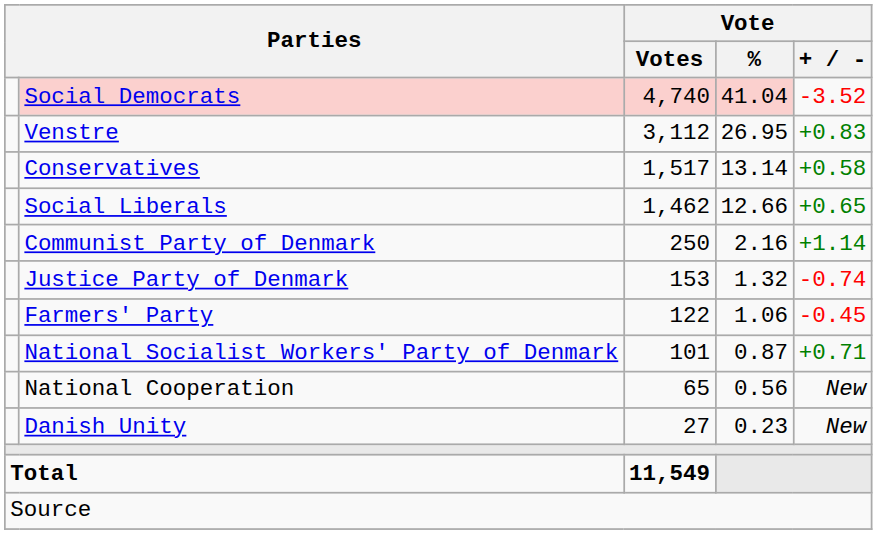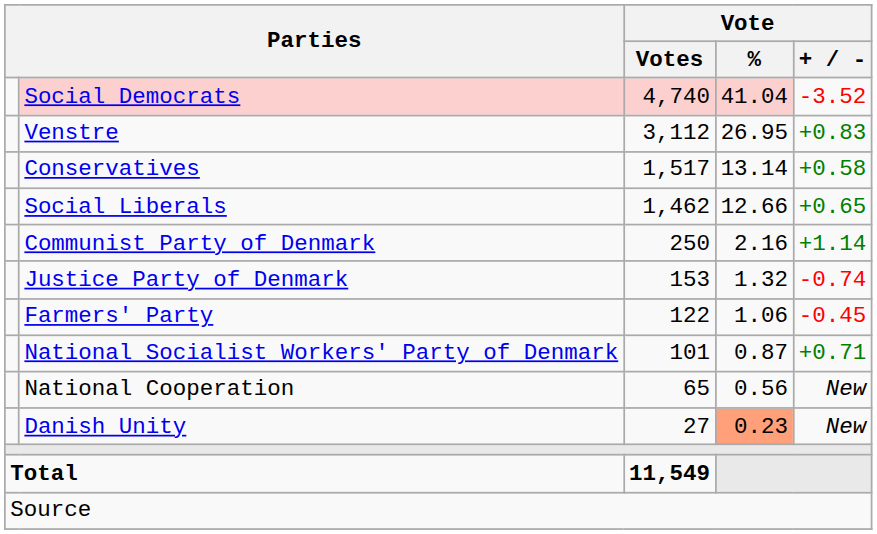(761, 426) no background -> (761, 426) lightsalmon background
